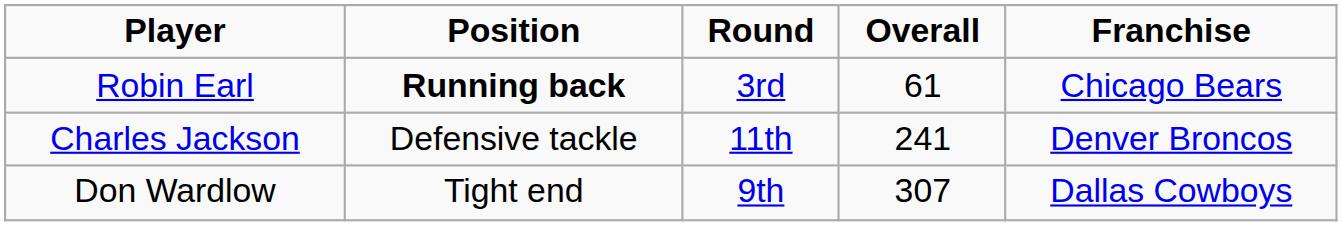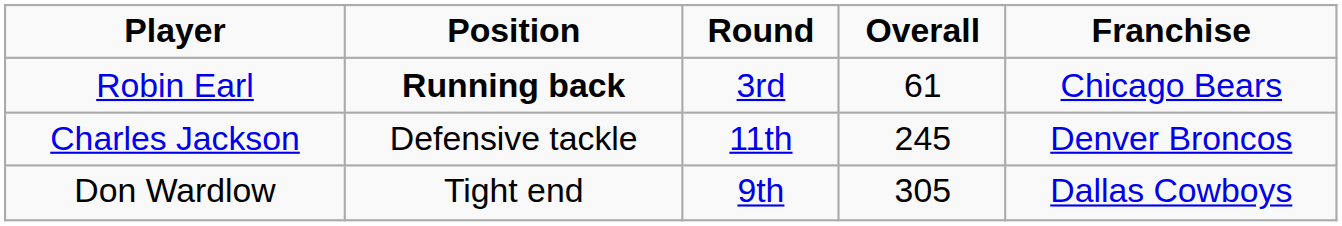(923, 138) 241 -> (923, 138) 245
(923, 191) 307 -> (923, 191) 305
